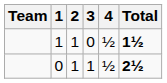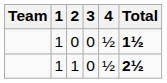(75, 41) 1 -> (75, 41) 0
(59, 66) 0 -> (59, 66) 1
(91, 66) 1 -> (91, 66) 0
